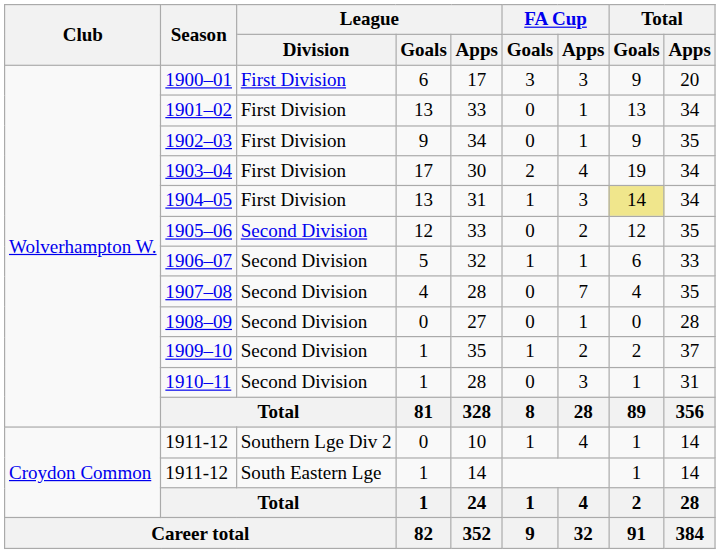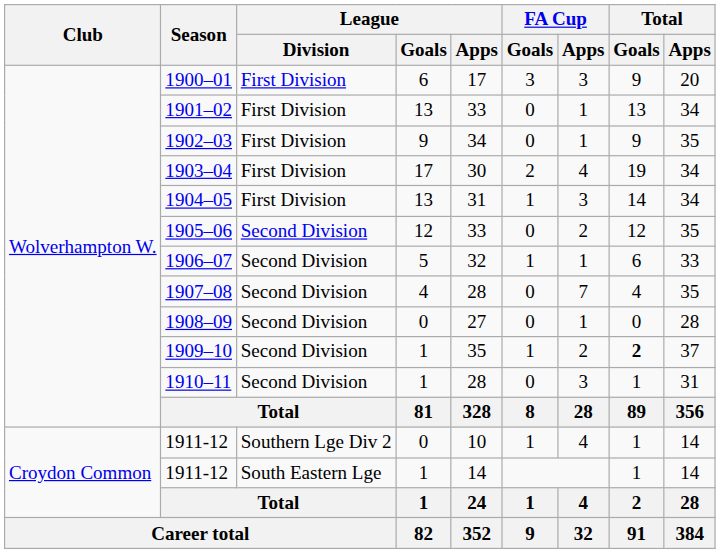(636, 200) khaki background -> (636, 200) no background
(636, 351) normal -> (636, 351) bold
